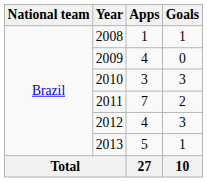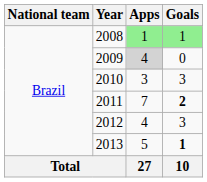(144, 36) no background -> (144, 36) lightgreen background
(182, 36) no background -> (182, 36) lightgreen background
(144, 58) no background -> (144, 58) lightgrey background
(182, 101) normal -> (182, 101) bold
(182, 144) normal -> (182, 144) bold
